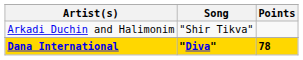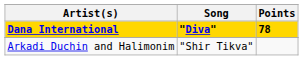rows swapped: (91, 30) <-> (63, 46)
